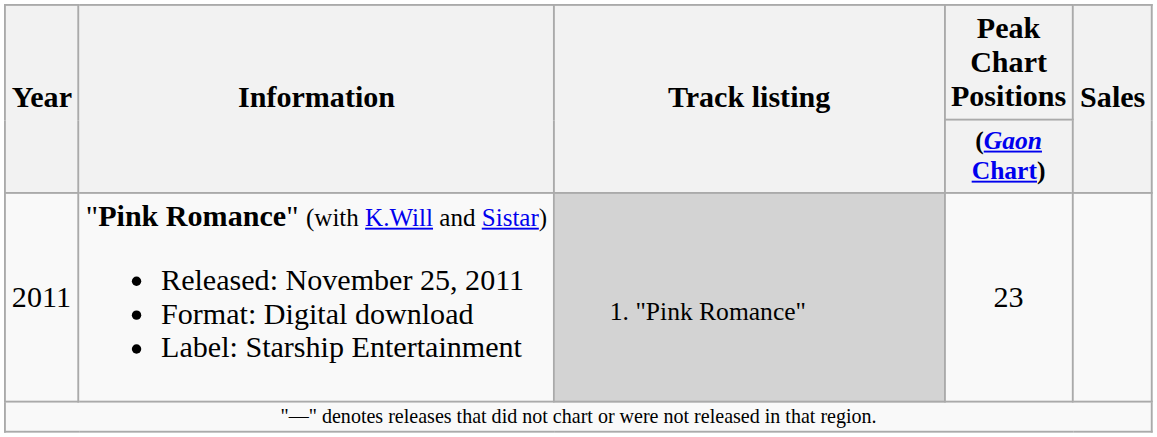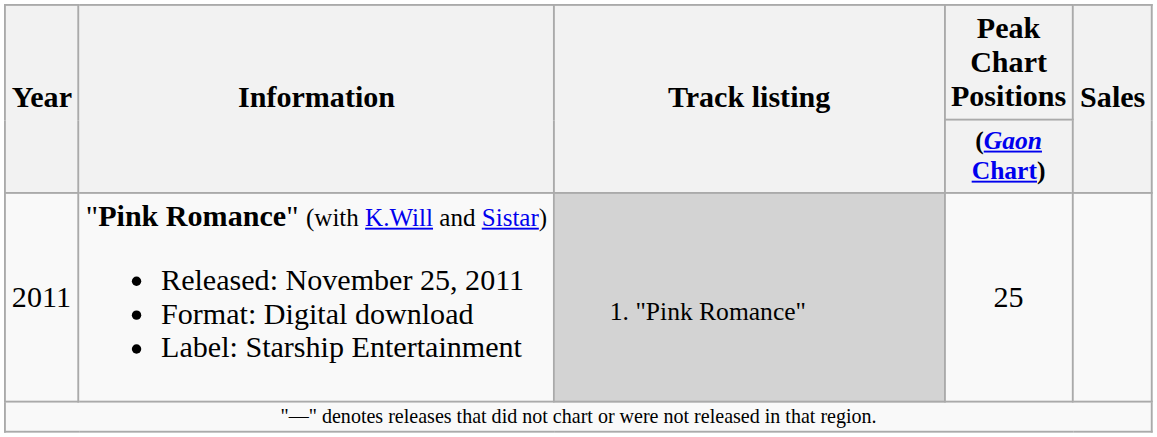(1009, 296) 23 -> (1009, 296) 25
